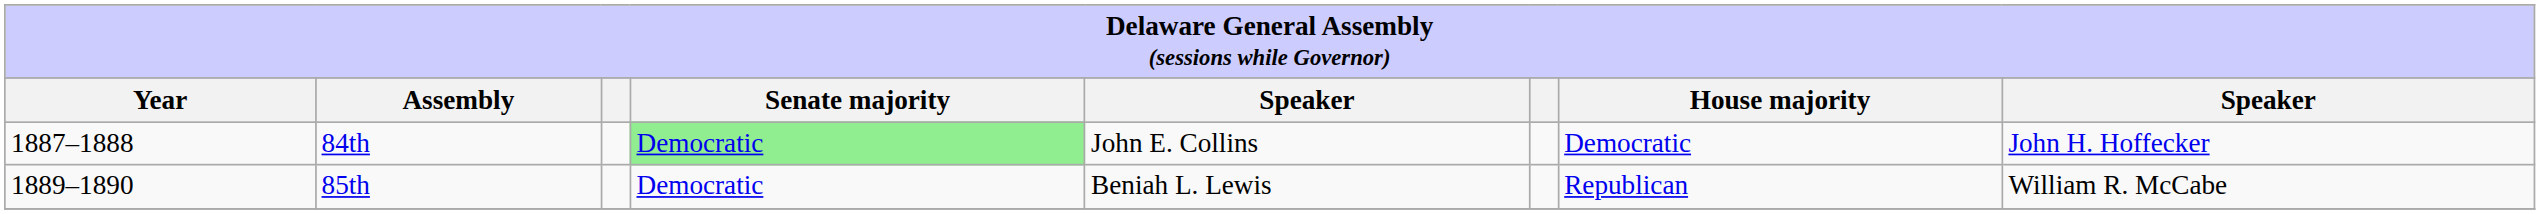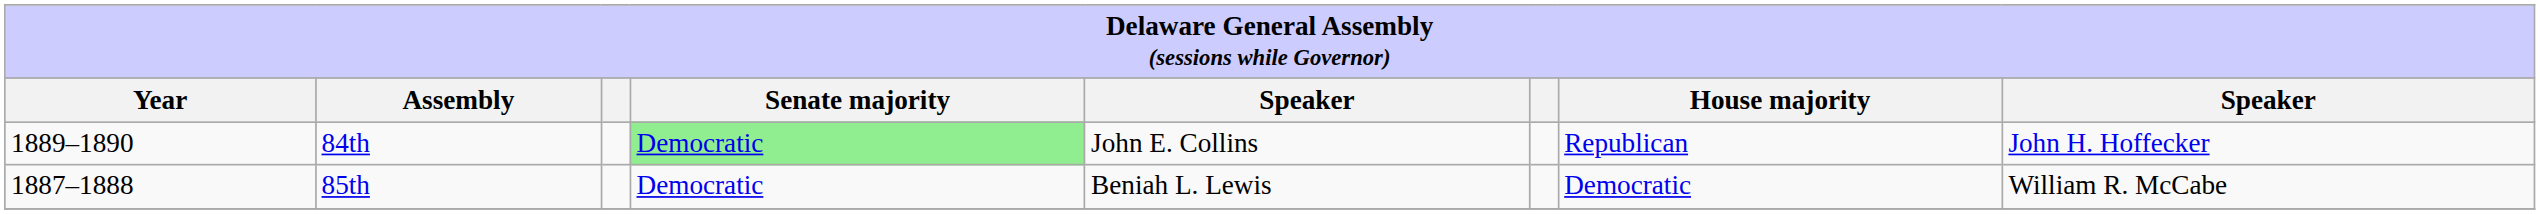(72, 142) 1887–1888 -> (72, 142) 1889–1890
(1628, 142) Democratic -> (1626, 142) Republican
(72, 186) 1889–1890 -> (72, 186) 1887–1888
(1626, 186) Republican -> (1628, 186) Democratic
